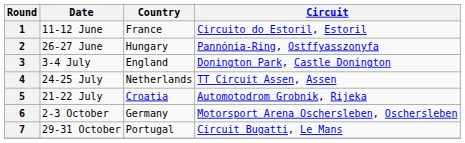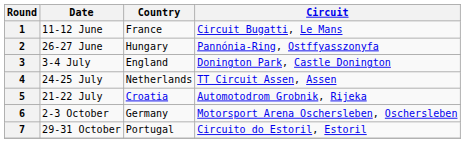(282, 30) Circuito do Estoril, Estoril -> (270, 30) Circuit Bugatti, Le Mans
(270, 130) Circuit Bugatti, Le Mans -> (282, 130) Circuito do Estoril, Estoril
